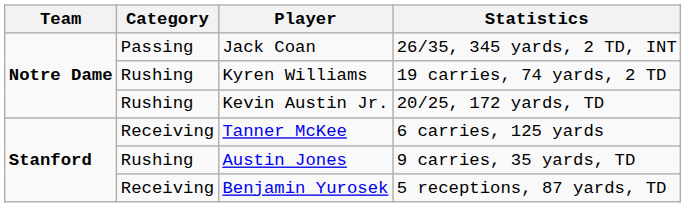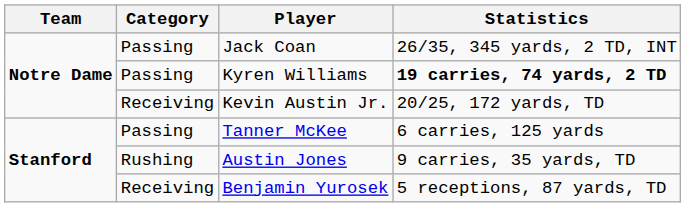(157, 75) Rushing -> (157, 75) Passing
(532, 75) normal -> (532, 75) bold
(157, 104) Rushing -> (167, 104) Receiving
(167, 132) Receiving -> (157, 132) Passing
